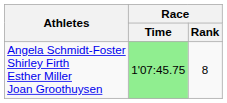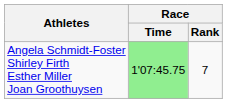(205, 70) 8 -> (205, 70) 7
